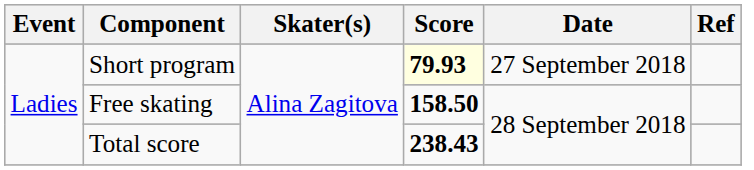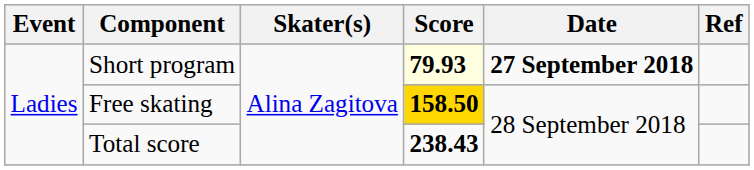(588, 64) normal -> (592, 64) bold
(444, 104) no background -> (444, 104) gold background
